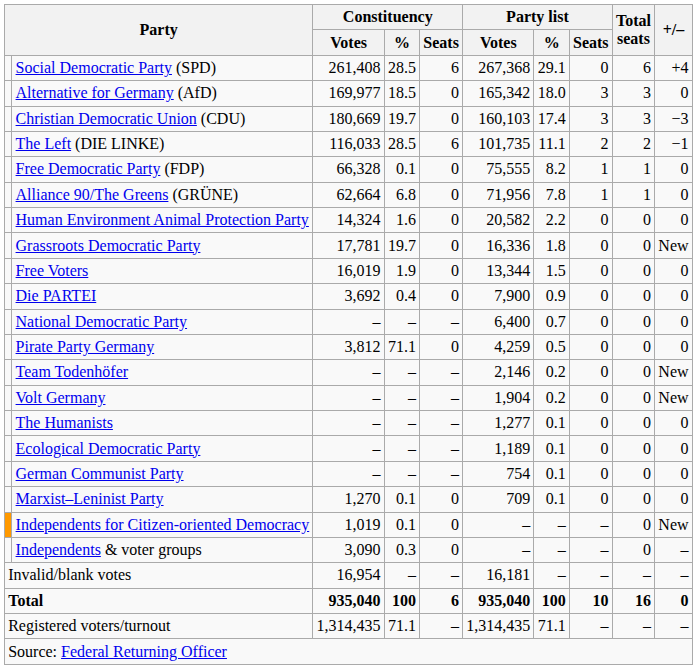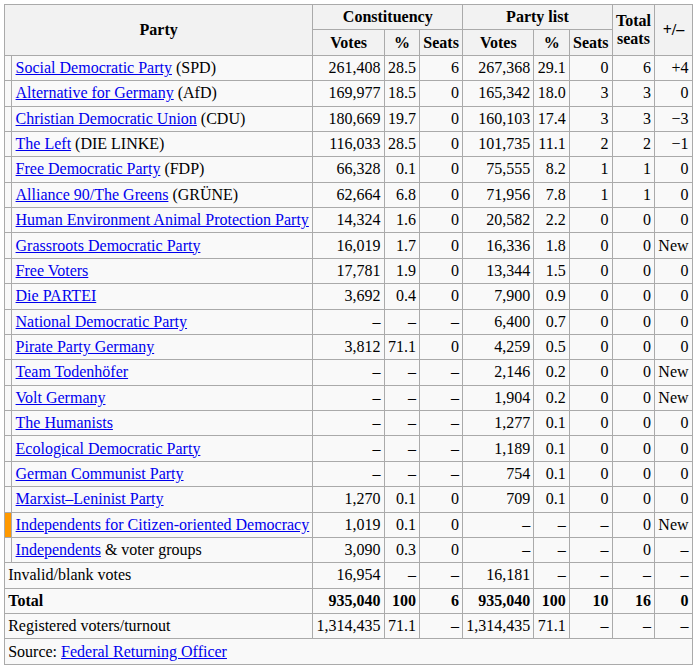(455, 144) 6 -> (455, 144) 0
(359, 245) 17,781 -> (359, 245) 16,019
(402, 245) 19.7 -> (406, 245) 1.7
(359, 270) 16,019 -> (359, 270) 17,781
